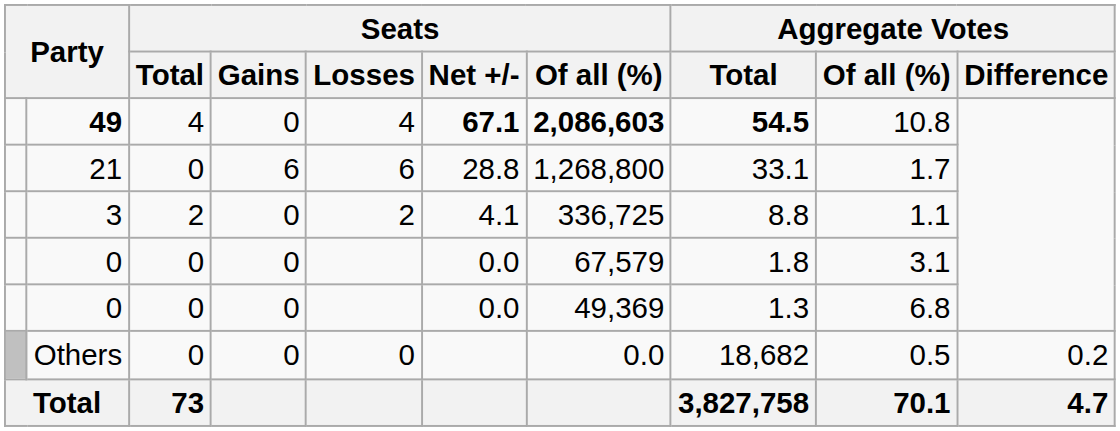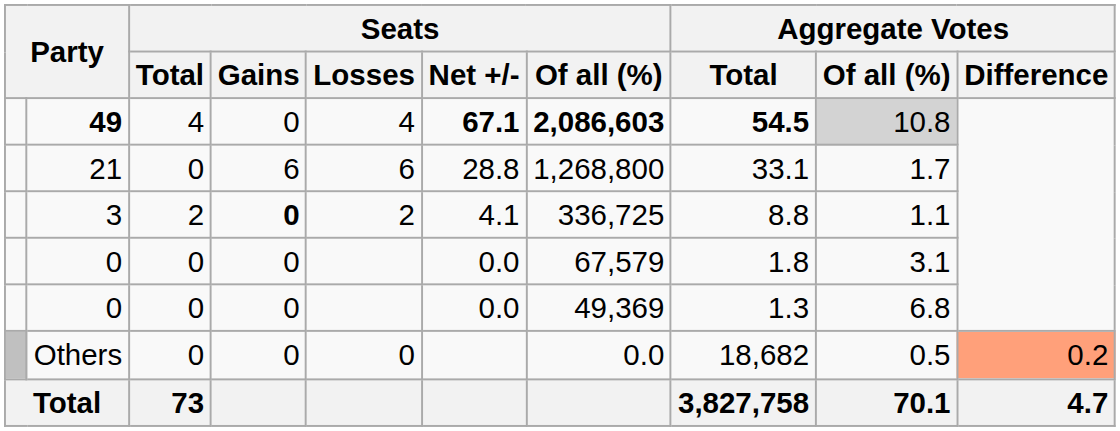(922, 122) no background -> (922, 122) lightgrey background
(291, 215) normal -> (291, 215) bold
(1088, 355) no background -> (1088, 355) lightsalmon background
